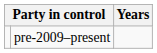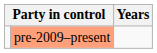(62, 37) no background -> (62, 37) lightsalmon background
